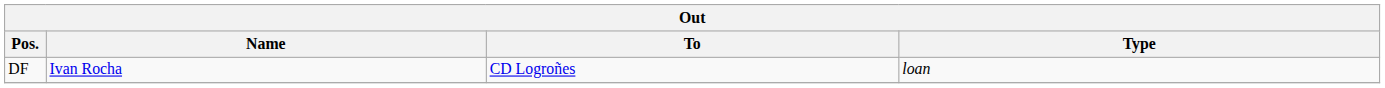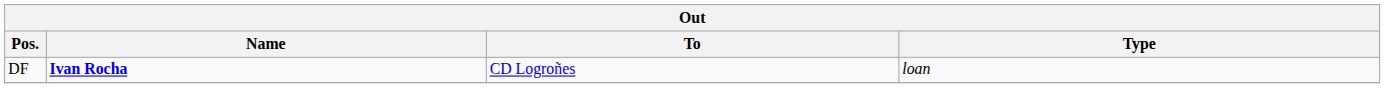(86, 70) normal -> (88, 70) bold
